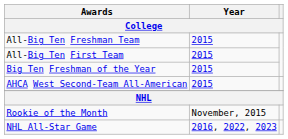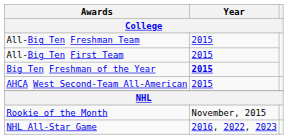(202, 69) normal -> (202, 69) bold
